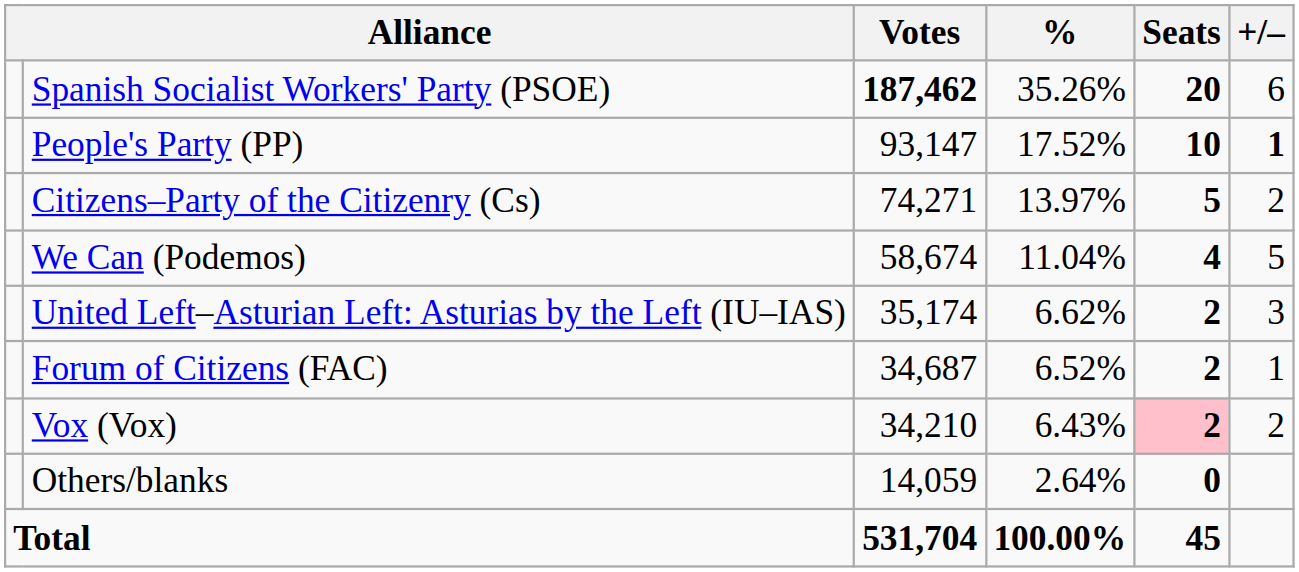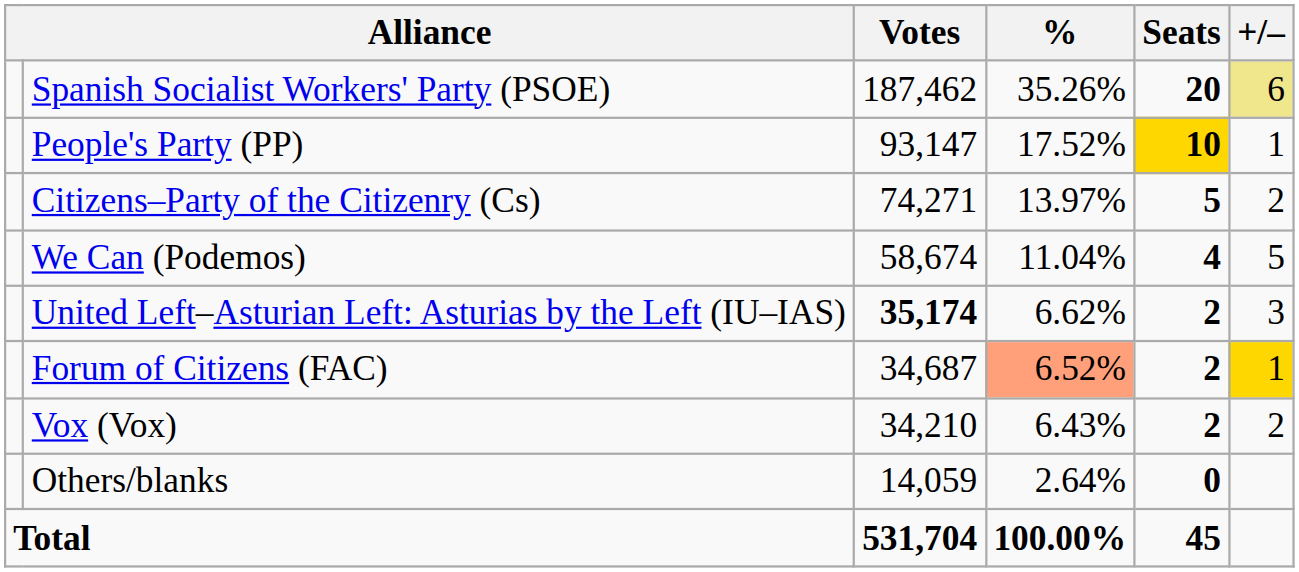(920, 88) bold -> (920, 88) normal
(1276, 88) no background -> (1276, 88) khaki background
(1203, 144) no background -> (1203, 144) gold background
(1276, 144) bold -> (1276, 144) normal
(928, 312) normal -> (928, 312) bold
(1080, 369) no background -> (1080, 369) lightsalmon background
(1276, 369) no background -> (1276, 369) gold background
(1212, 425) pink background -> (1212, 425) no background
